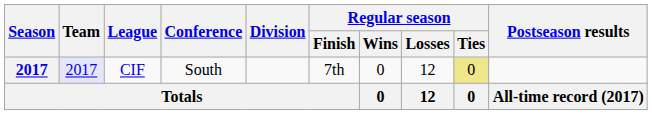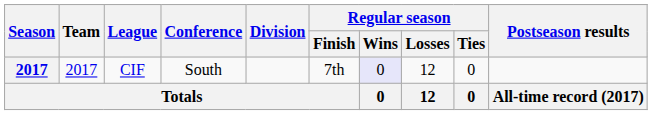(81, 70) lavender background -> (81, 70) no background
(380, 70) no background -> (380, 70) lavender background
(471, 70) khaki background -> (471, 70) no background
